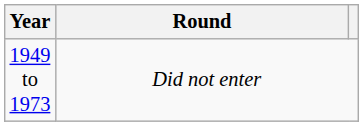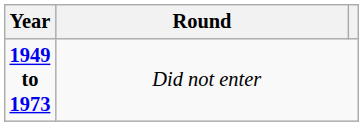(30, 79) normal -> (30, 79) bold
